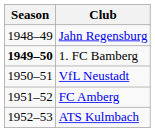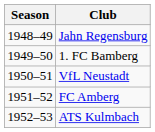(30, 55) bold -> (30, 55) normal
